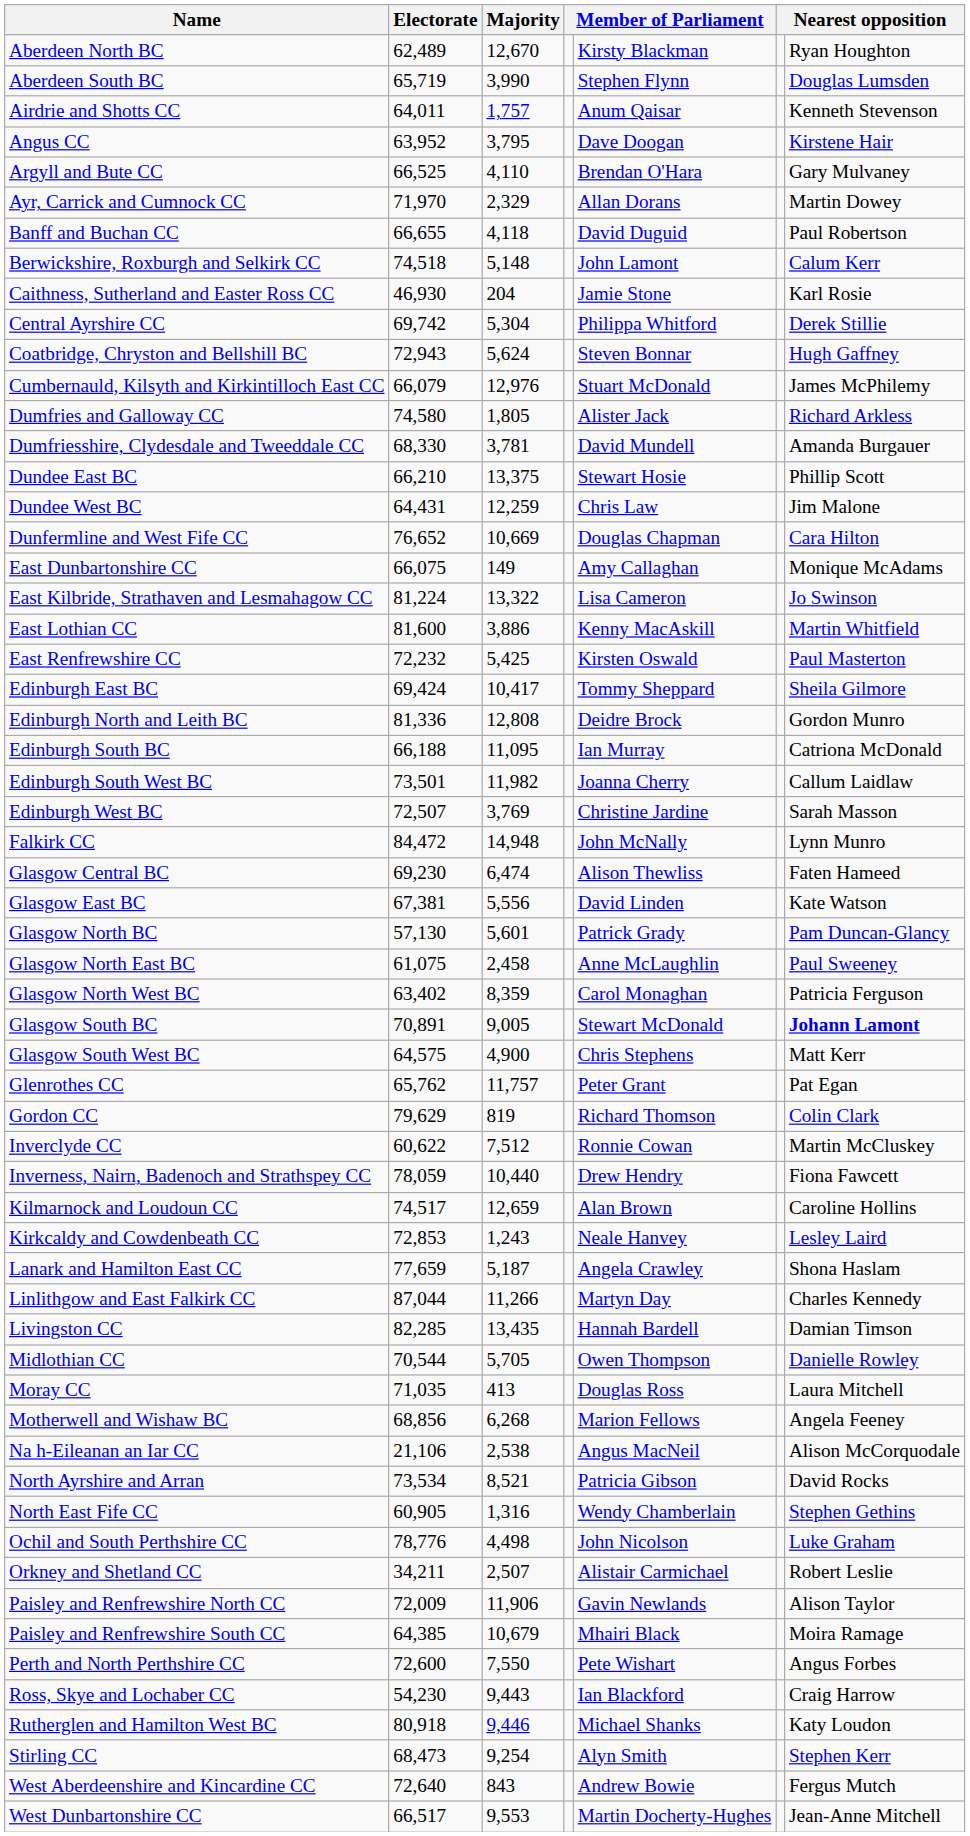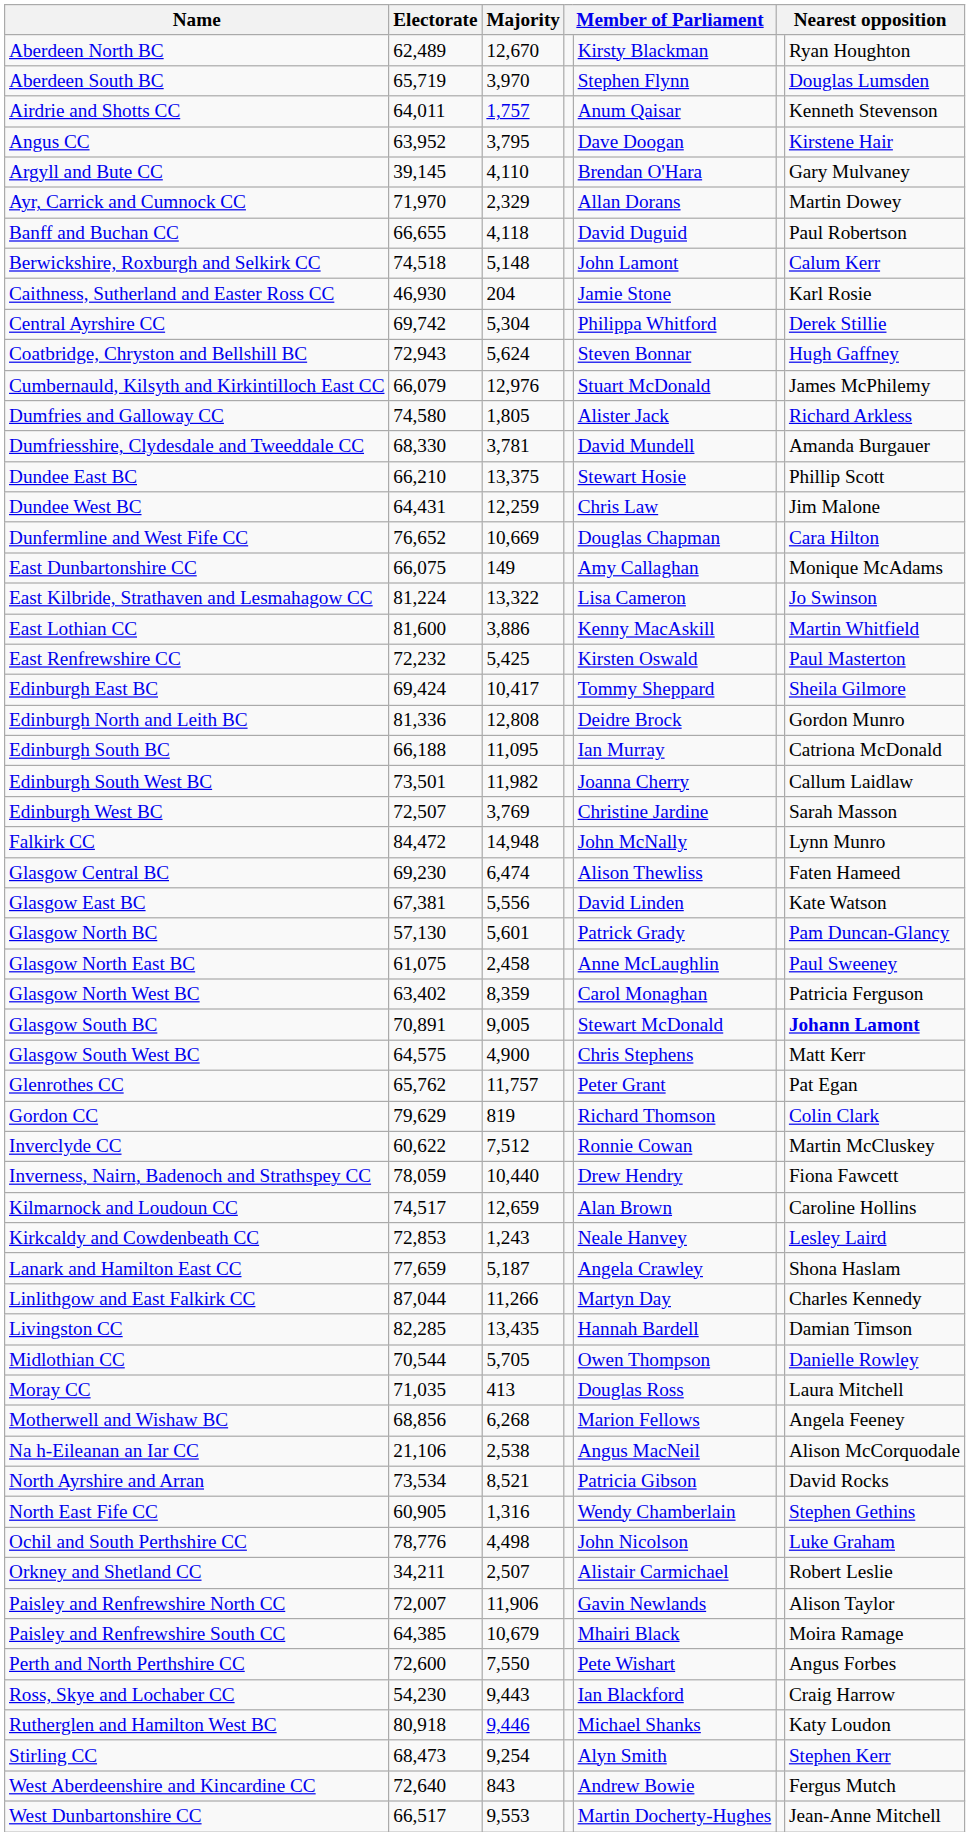(508, 80) 3,990 -> (508, 80) 3,970
(420, 171) 66,525 -> (420, 171) 39,145
(420, 1603) 72,009 -> (420, 1603) 72,007
